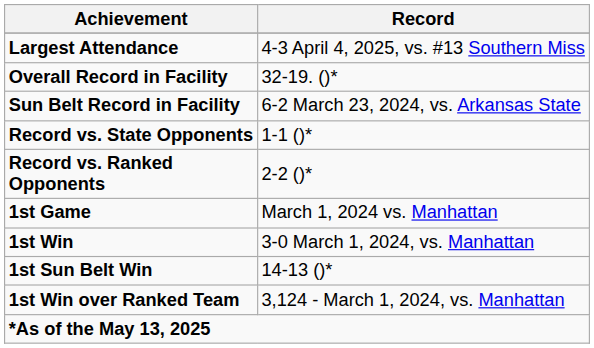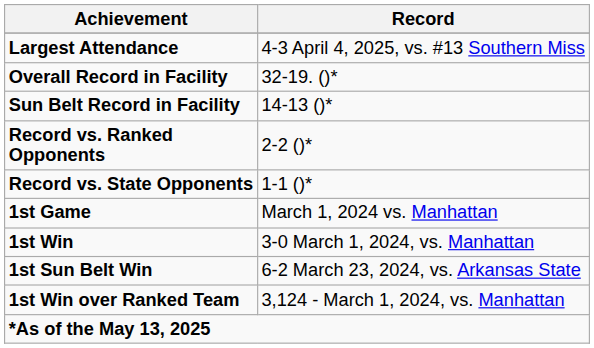(421, 105) 6-2 March 23, 2024, vs. Arkansas State -> (297, 105) 14-13 ()*
rows swapped: (91, 173) <-> (131, 134)
(297, 270) 14-13 ()* -> (421, 270) 6-2 March 23, 2024, vs. Arkansas State
